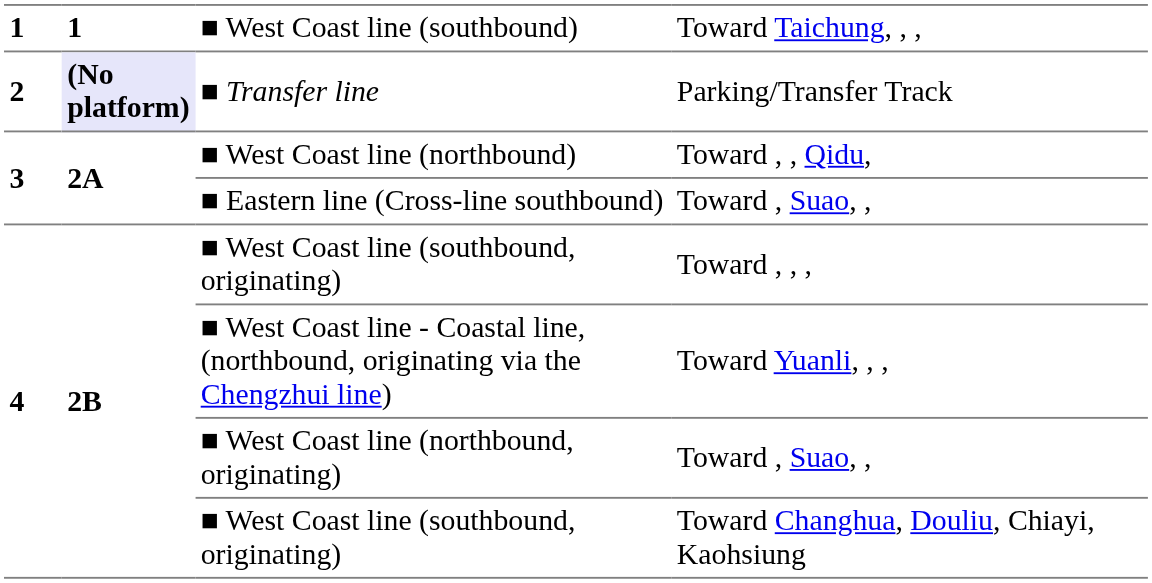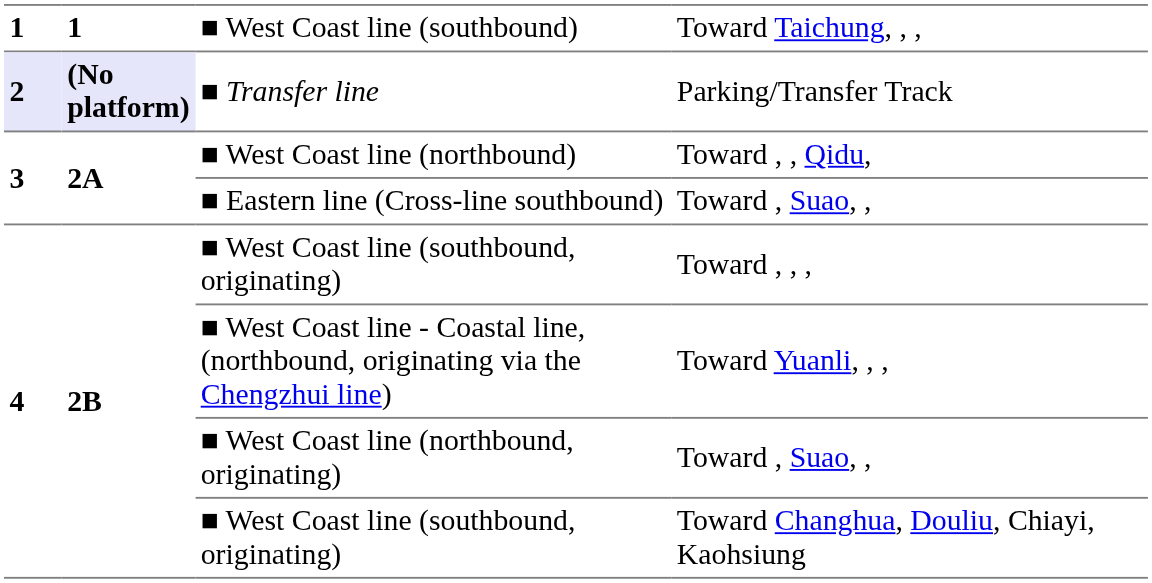(17, 90) no background -> (17, 90) lavender background
